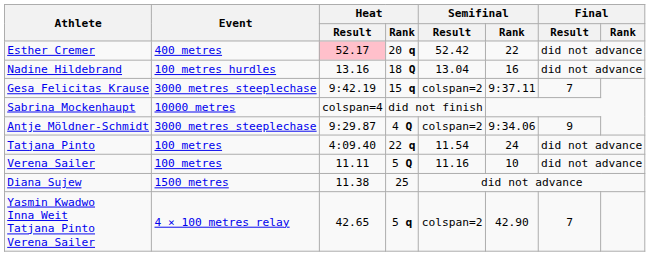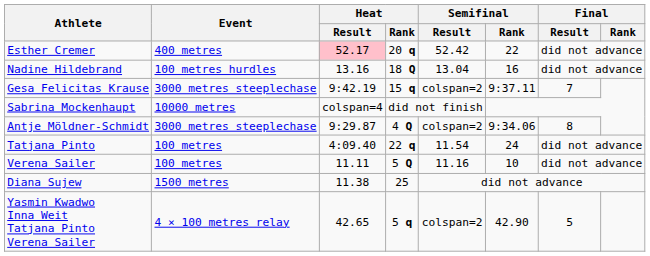(570, 126) 9 -> (570, 126) 8
(570, 221) 7 -> (570, 221) 5
